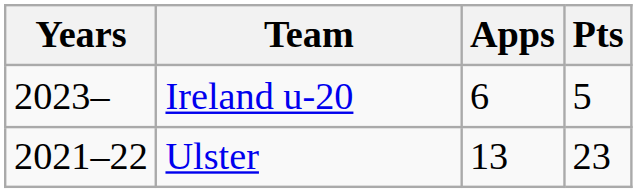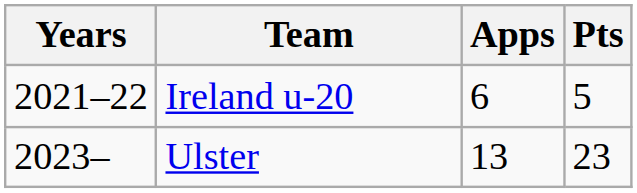(62, 95) 2023– -> (81, 95) 2021–22
(81, 156) 2021–22 -> (62, 156) 2023–
